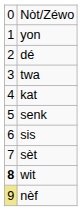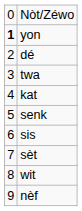(11, 35) normal -> (11, 35) bold
(11, 175) bold -> (11, 175) normal
(11, 195) khaki background -> (11, 195) no background
